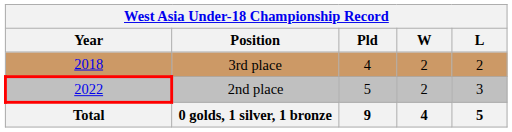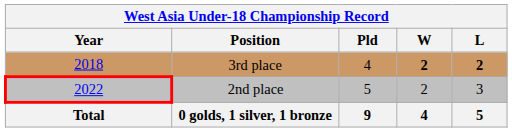(424, 64) normal -> (424, 64) bold
(480, 64) normal -> (480, 64) bold
